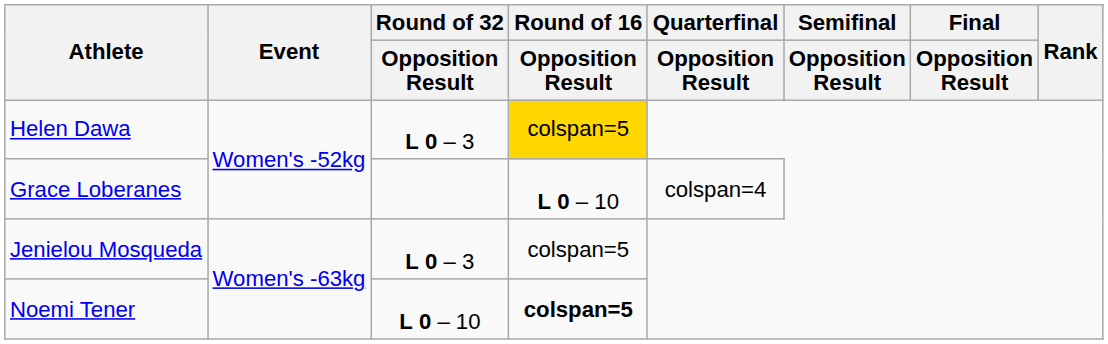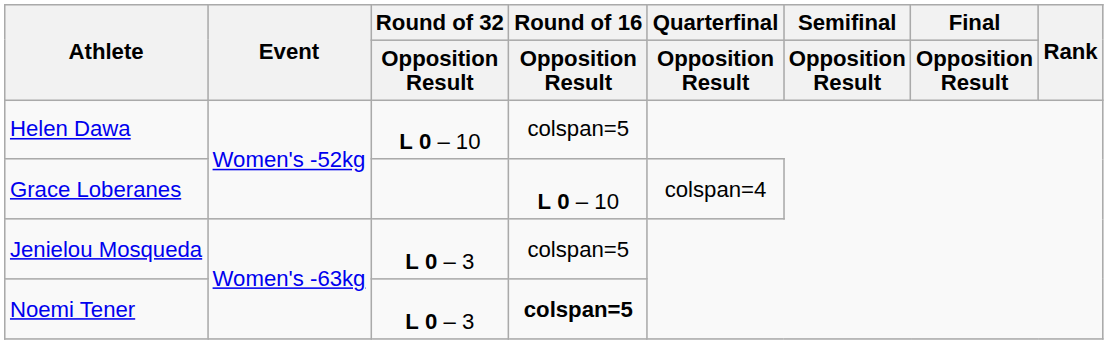(440, 142) L 0 – 3 -> (440, 142) L 0 – 10
(578, 130) gold background -> (578, 130) no background
(440, 321) L 0 – 10 -> (440, 321) L 0 – 3
